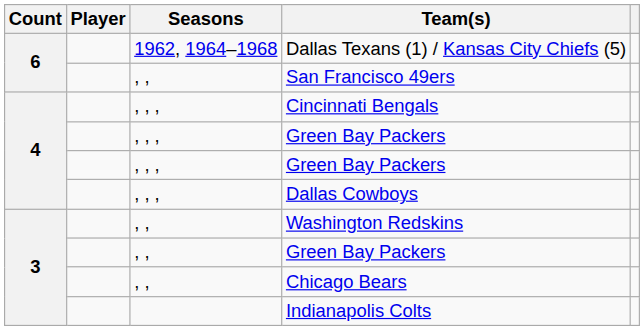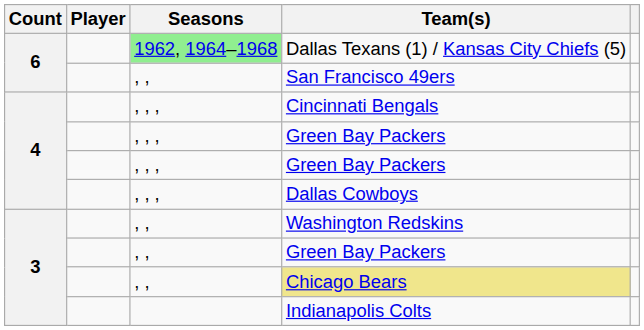(206, 48) no background -> (206, 48) lightgreen background
(346, 281) no background -> (346, 281) khaki background
